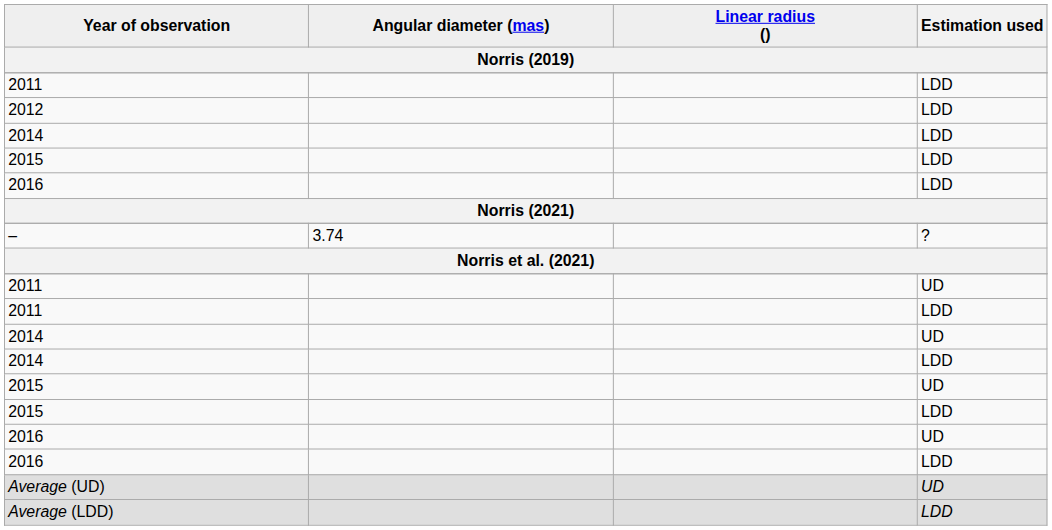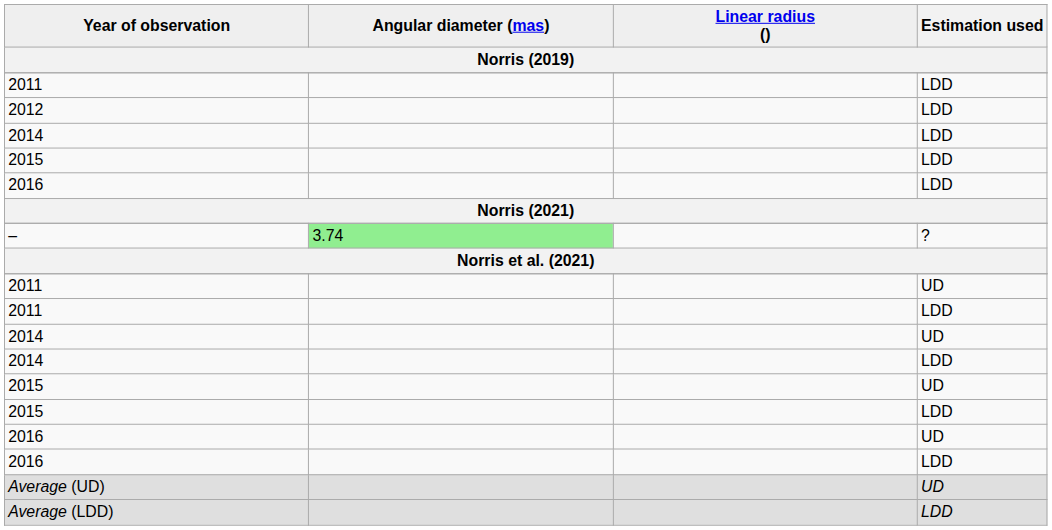(328, 235) no background -> (328, 235) lightgreen background
